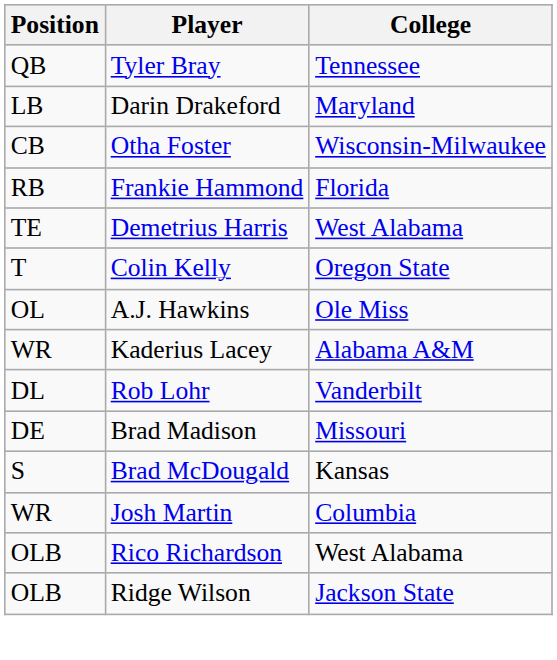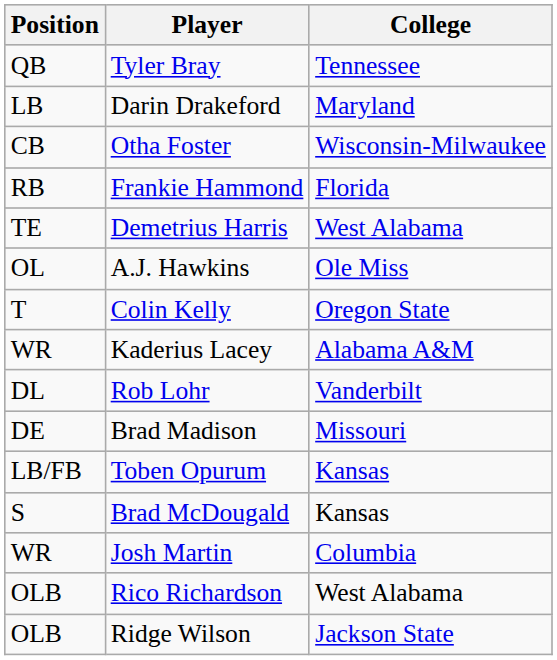rows swapped: (180, 308) <-> (171, 268)
+ row: (188, 471)
